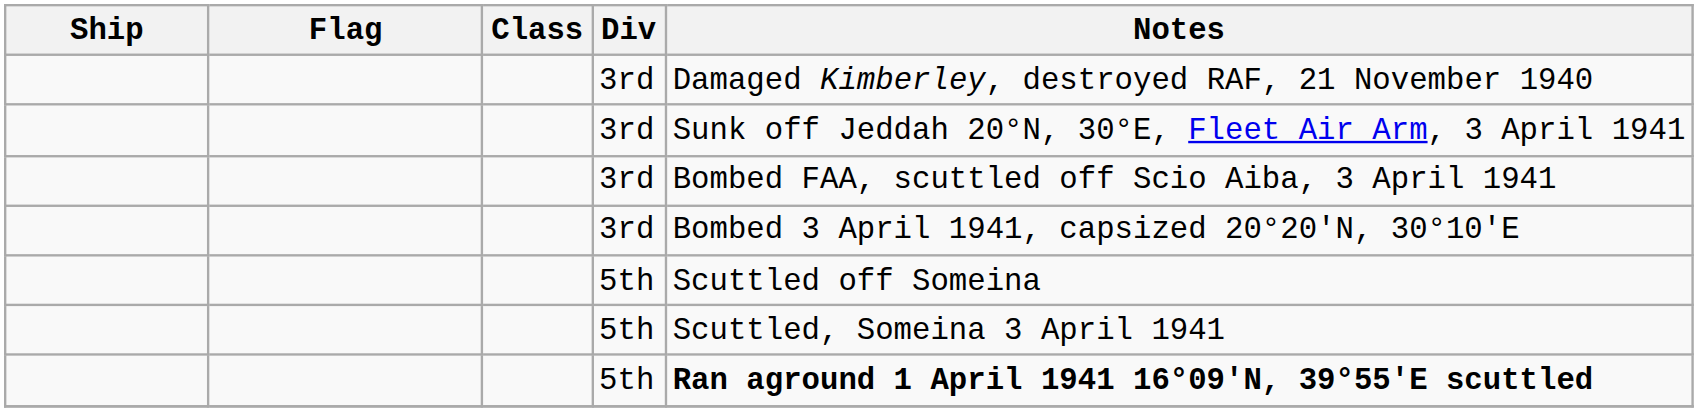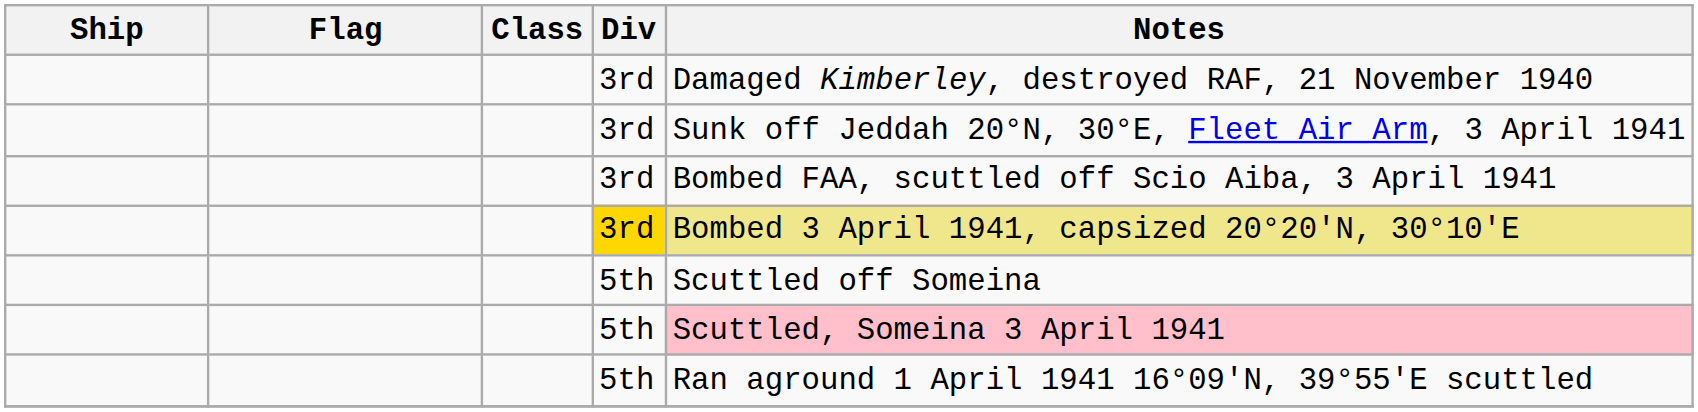(627, 230) no background -> (627, 230) gold background
(1096, 230) no background -> (1096, 230) khaki background
(949, 330) no background -> (949, 330) pink background
(1133, 380) bold -> (1133, 380) normal
